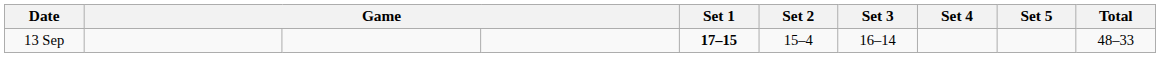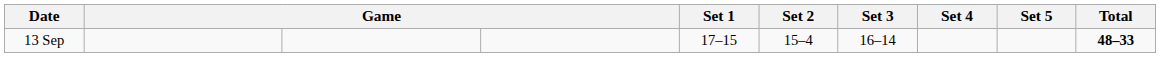(719, 40) bold -> (719, 40) normal
(1116, 40) normal -> (1116, 40) bold
